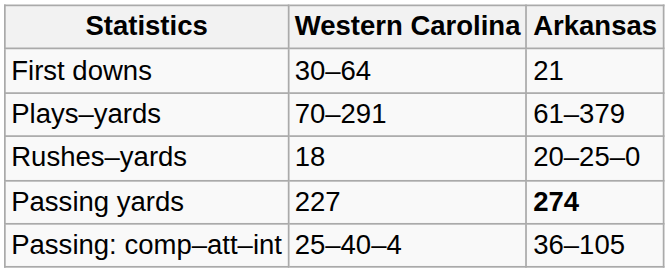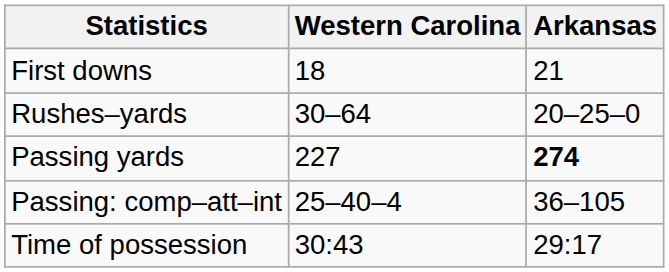(333, 70) 30–64 -> (310, 70) 18
- row: (86, 114)
(310, 157) 18 -> (333, 114) 30–64
+ row: (129, 245)
